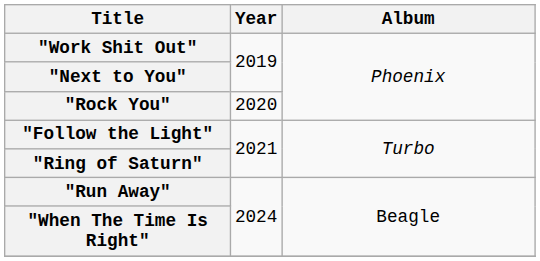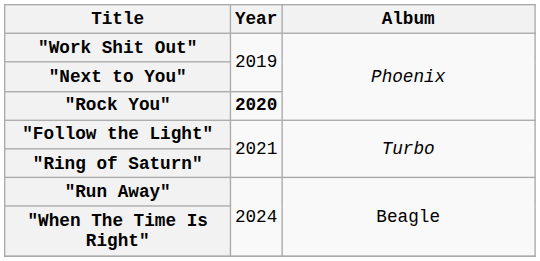(256, 106) normal -> (256, 106) bold
